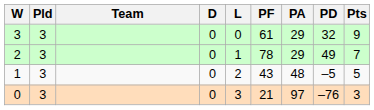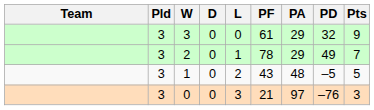columns swapped: (128, 14) <-> (17, 14)
